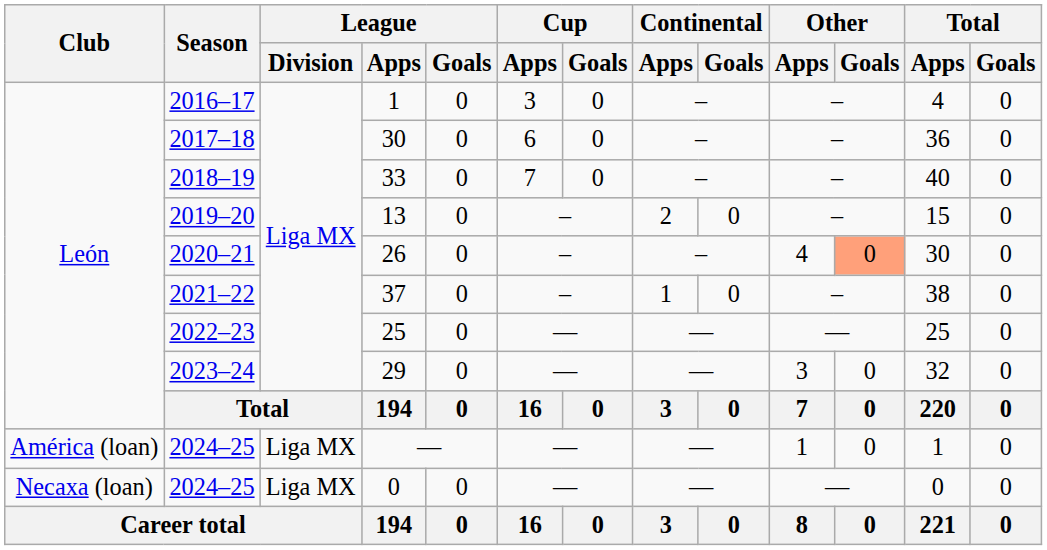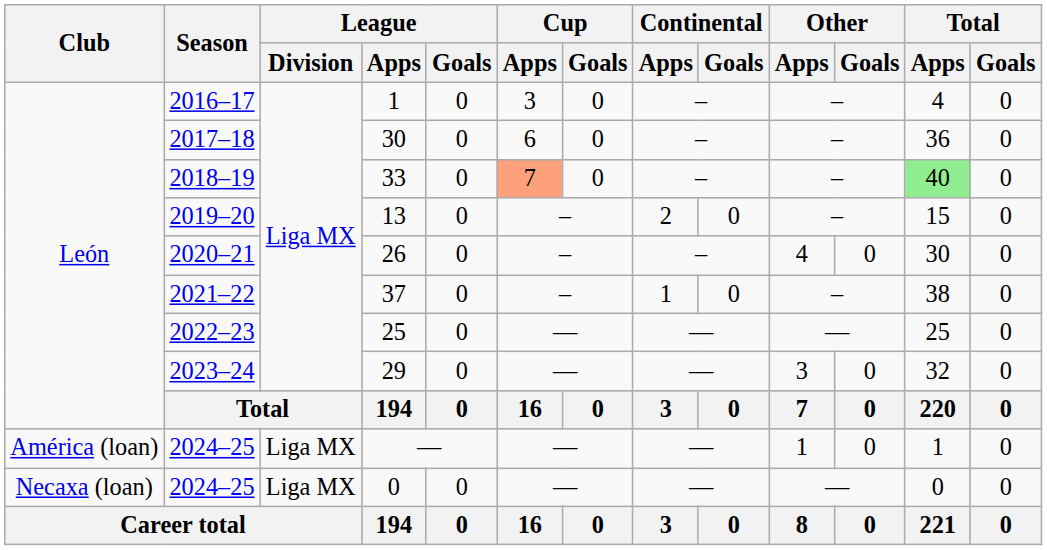(530, 178) no background -> (530, 178) lightsalmon background
(938, 178) no background -> (938, 178) lightgreen background
(870, 255) lightsalmon background -> (870, 255) no background
